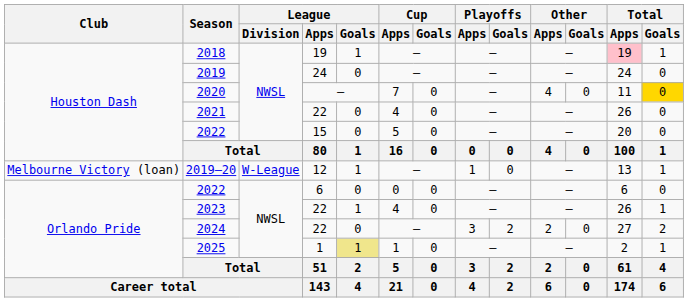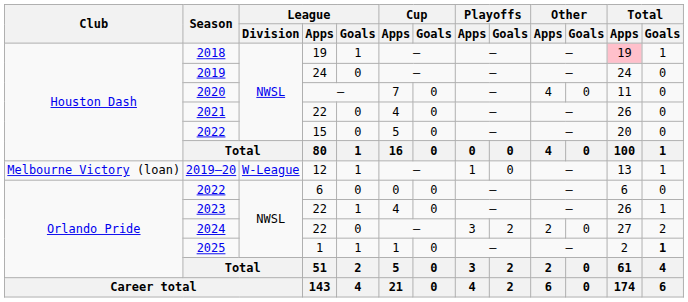(663, 92) gold background -> (663, 92) no background
(358, 248) khaki background -> (358, 248) no background
(663, 248) normal -> (663, 248) bold
